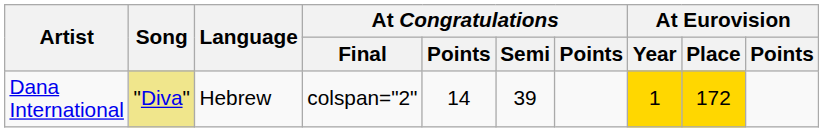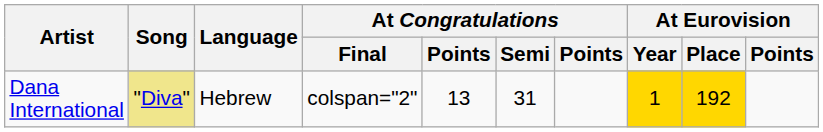(459, 98) 14 -> (459, 98) 13
(525, 98) 39 -> (525, 98) 31
(713, 98) 172 -> (713, 98) 192
